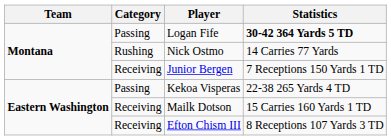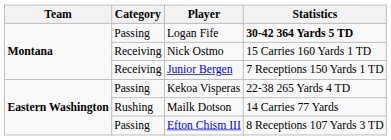(134, 51) Rushing -> (138, 51) Receiving
(292, 51) 14 Carries 77 Yards -> (309, 51) 15 Carries 160 Yards 1 TD
(138, 107) Receiving -> (134, 107) Rushing
(309, 107) 15 Carries 160 Yards 1 TD -> (292, 107) 14 Carries 77 Yards
(138, 125) Receiving -> (132, 125) Passing
